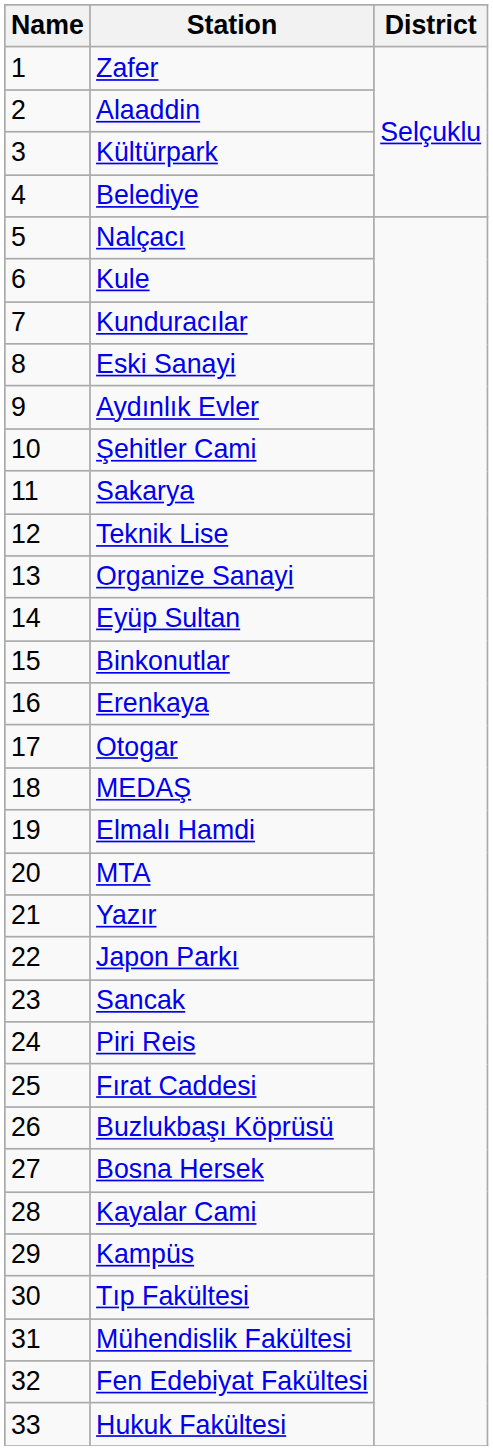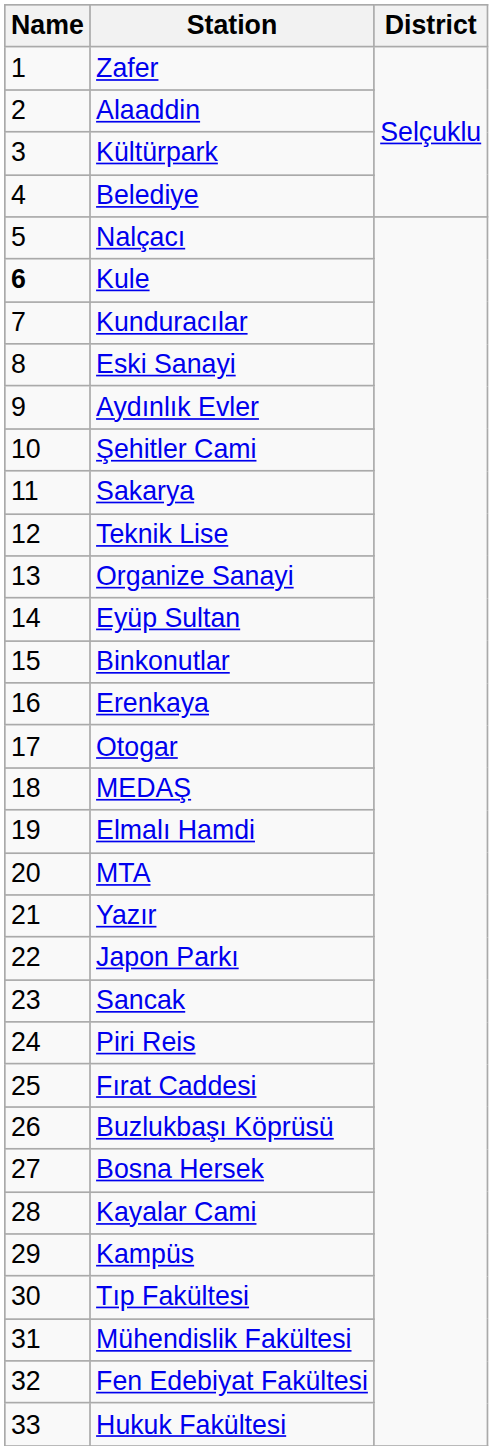(18, 279) normal -> (18, 279) bold
